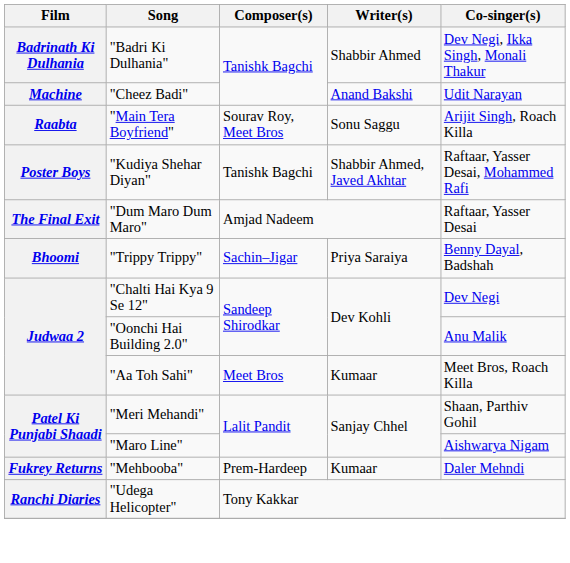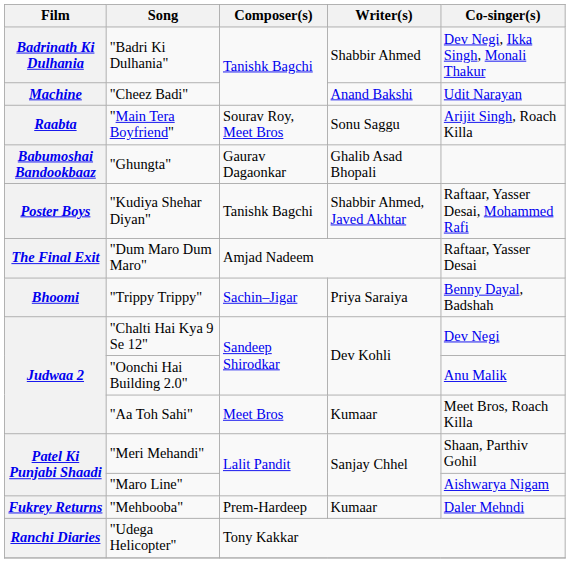+ row: (140, 163)
